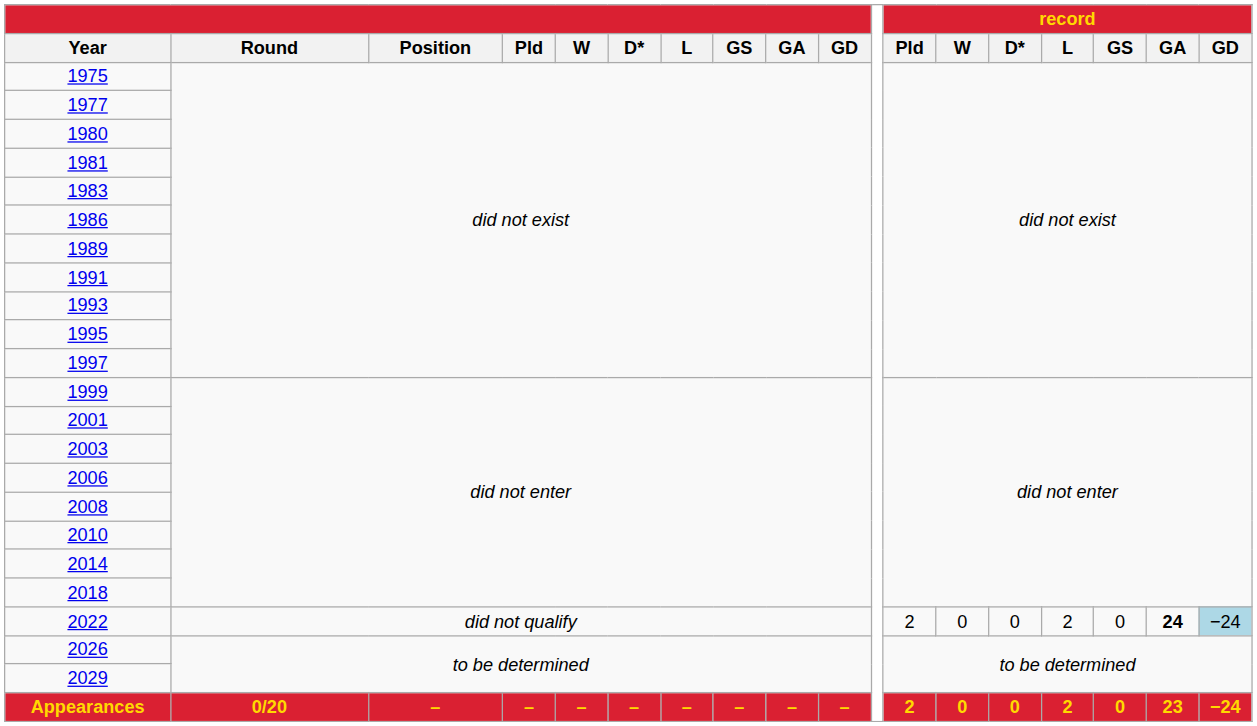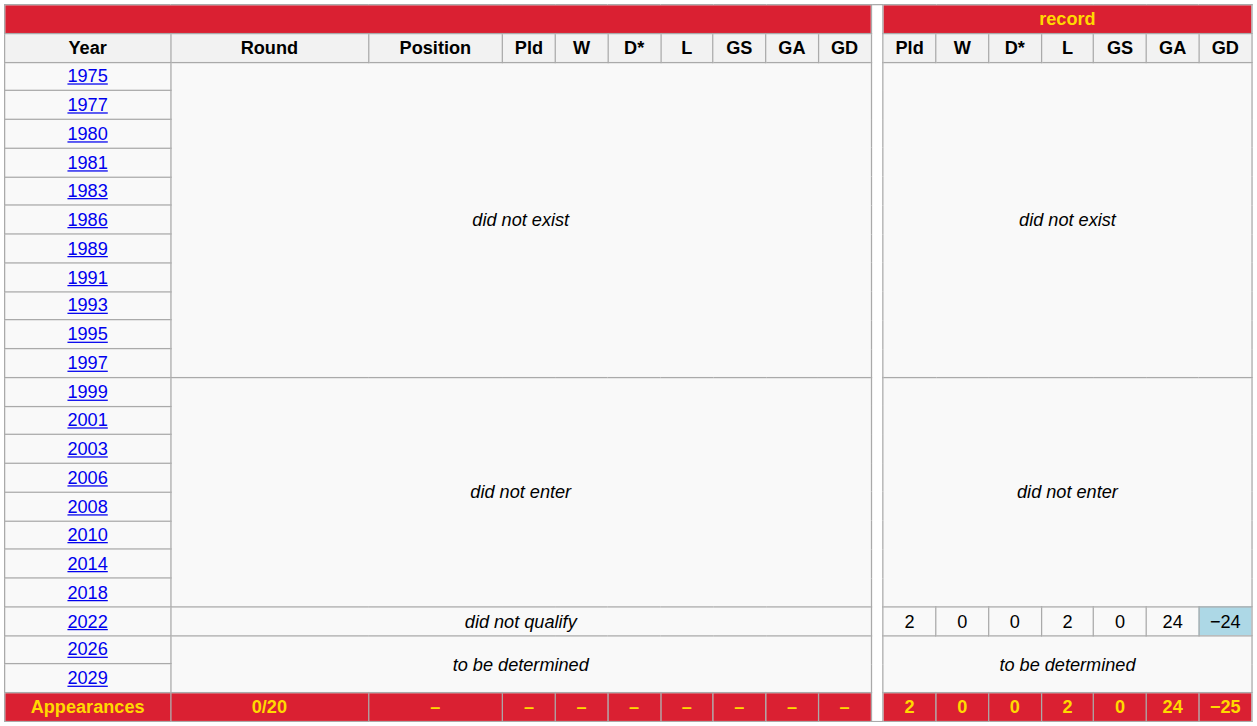(1173, 621) bold -> (1173, 621) normal
(1173, 707) 23 -> (1173, 707) 24
(1225, 707) −24 -> (1225, 707) −25
